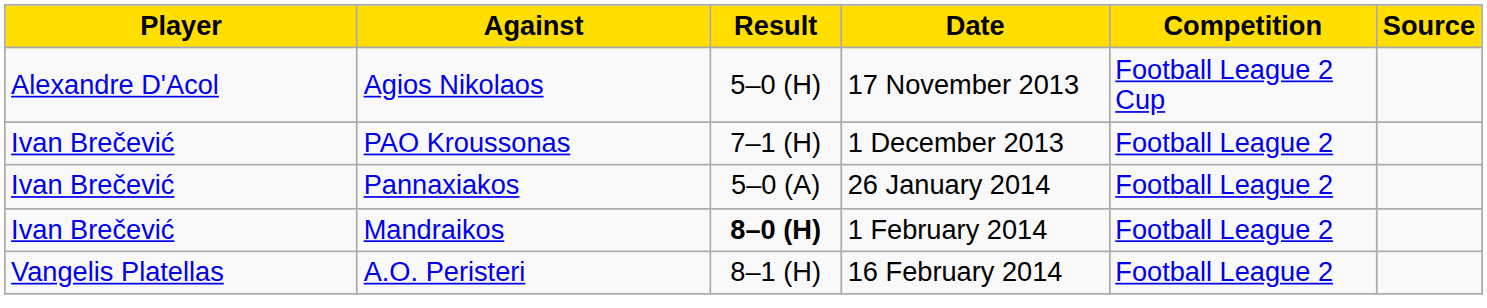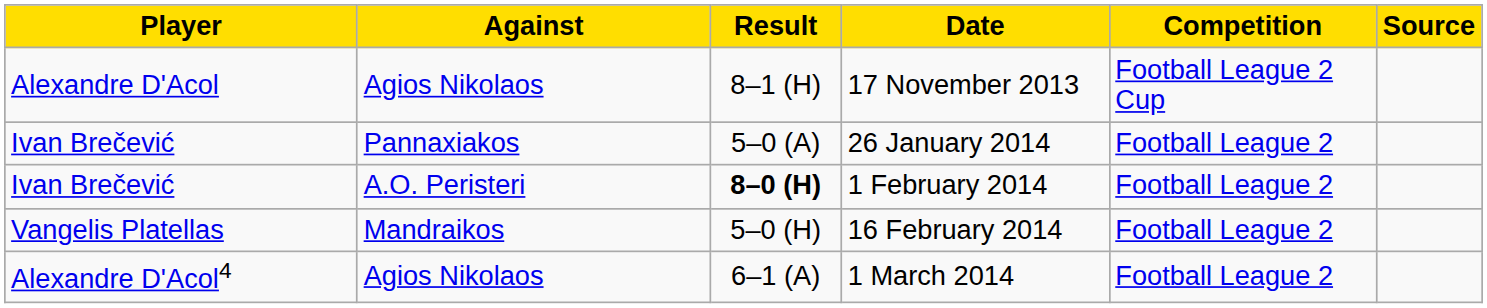(776, 84) 5–0 (H) -> (776, 84) 8–1 (Η)
- row: (956, 142)
(434, 229) Mandraikos -> (445, 186) A.O. Peristeri
(445, 272) A.O. Peristeri -> (434, 229) Mandraikos
(776, 272) 8–1 (Η) -> (776, 229) 5–0 (H)
+ row: (931, 276)
